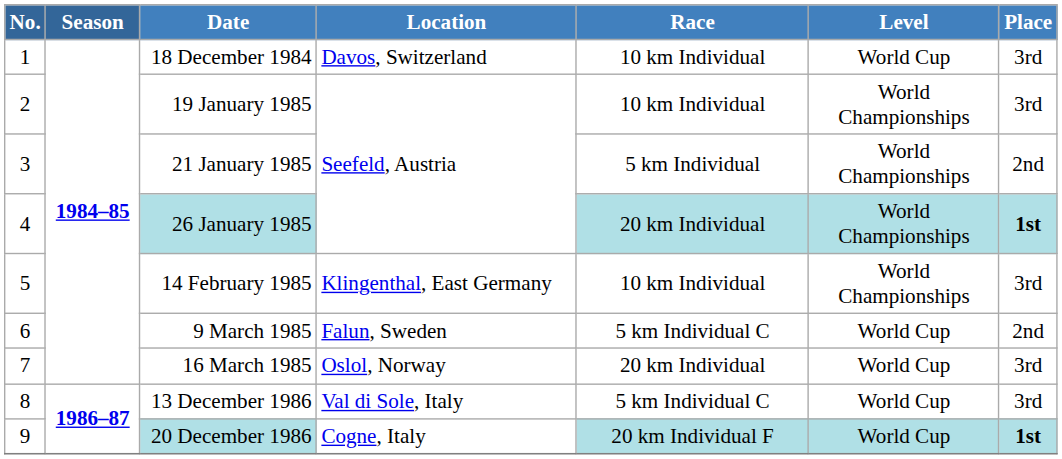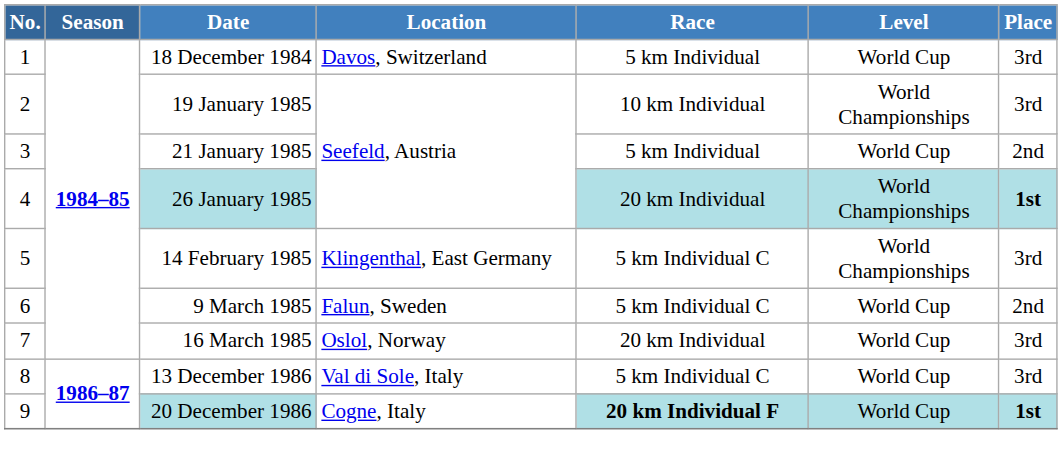(693, 56) 10 km Individual -> (693, 56) 5 km Individual
(904, 164) World Championships -> (904, 151) World Cup
(693, 283) 10 km Individual -> (693, 258) 5 km Individual C
(693, 435) normal -> (693, 410) bold
